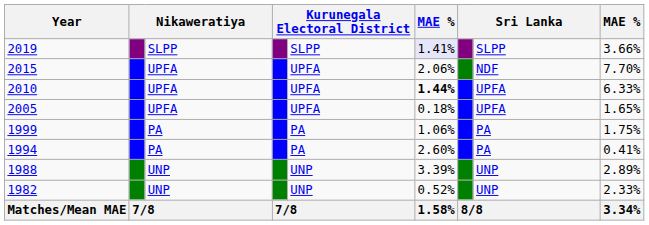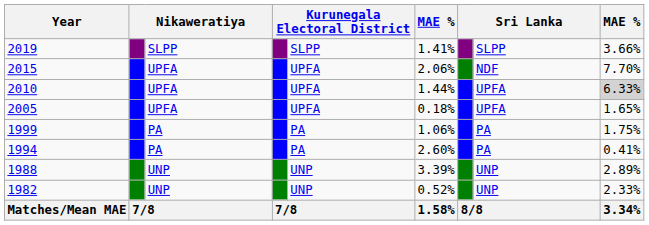(436, 49) lavender background -> (436, 49) no background
(436, 89) bold -> (436, 89) normal
(622, 89) no background -> (622, 89) lightgrey background
